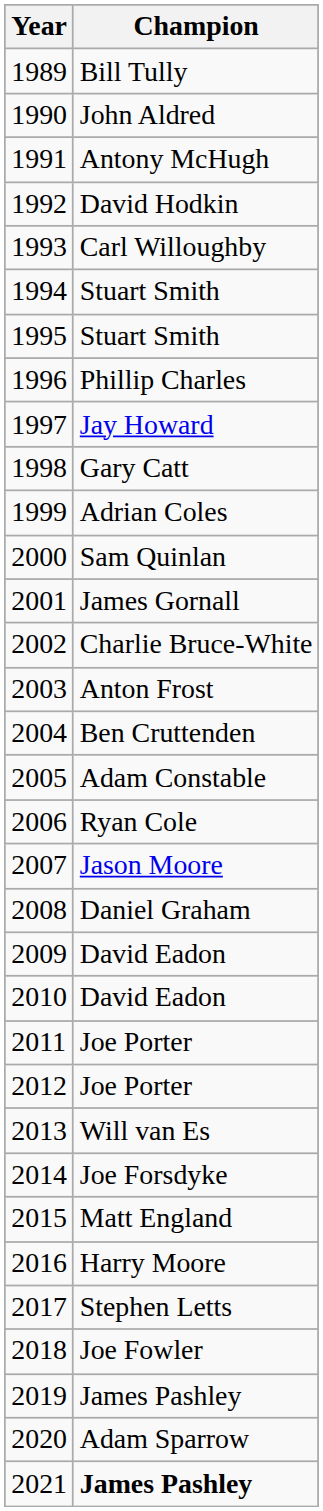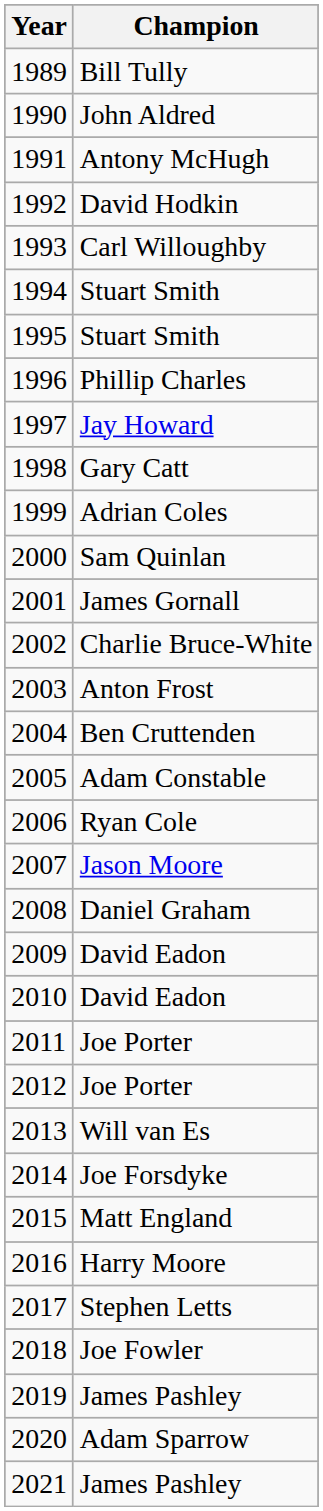(166, 1483) bold -> (161, 1483) normal
